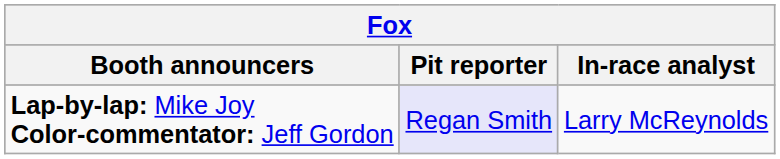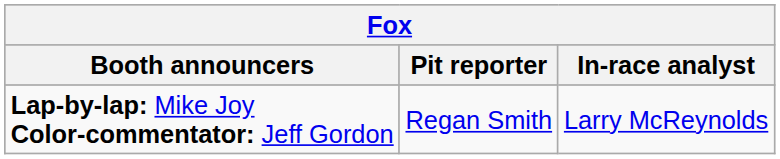(479, 120) lavender background -> (479, 120) no background
